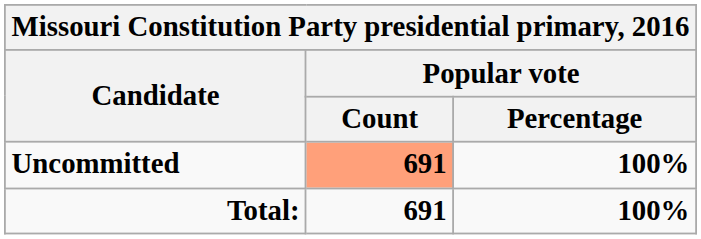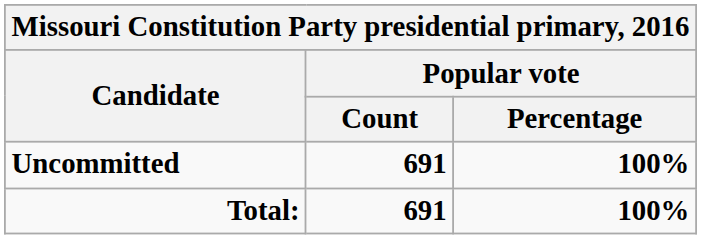(425, 164) lightsalmon background -> (425, 164) no background
